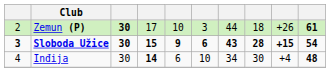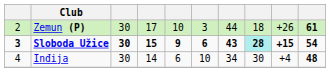(124, 28) bold -> (124, 28) normal
(258, 44) no background -> (258, 44) paleturquoise background
(151, 59) bold -> (151, 59) normal
